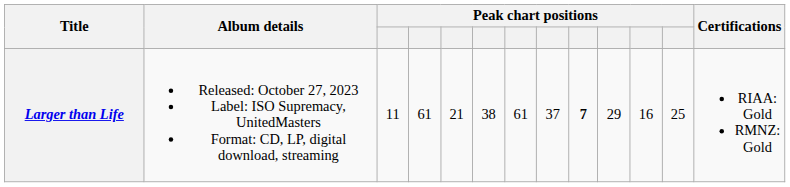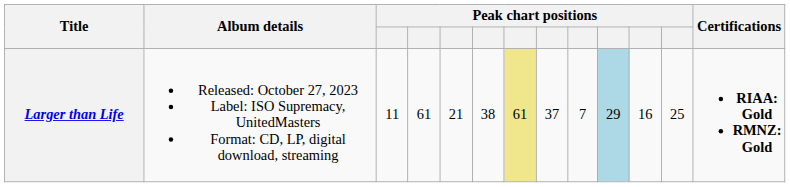(521, 115) no background -> (520, 115) khaki background
(583, 115) bold -> (583, 115) normal
(614, 115) no background -> (613, 115) lightblue background
(739, 123) normal -> (739, 123) bold
